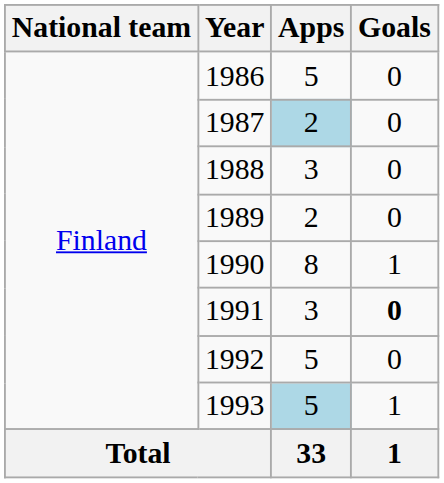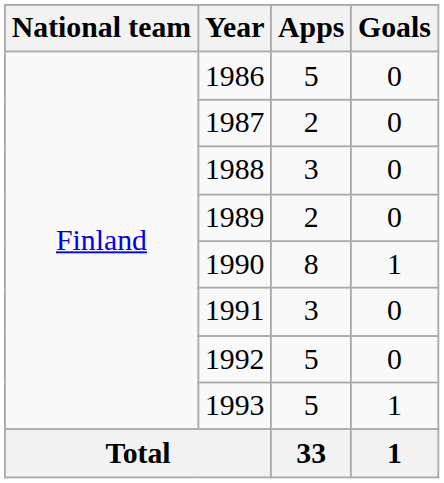(311, 122) lightblue background -> (311, 122) no background
(394, 311) bold -> (394, 311) normal
(311, 405) lightblue background -> (311, 405) no background
